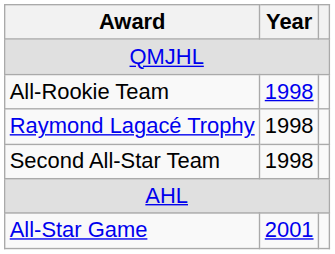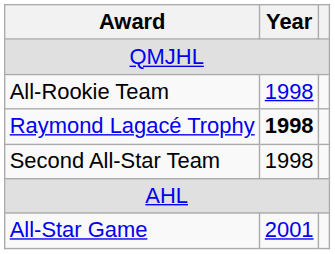(289, 126) normal -> (289, 126) bold
